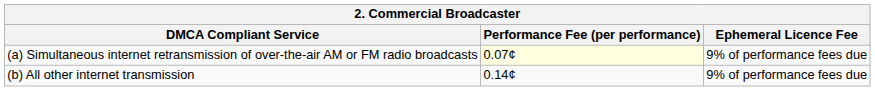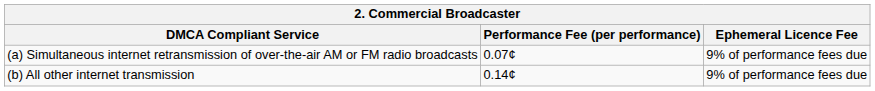(500, 55) lightyellow background -> (500, 55) no background
